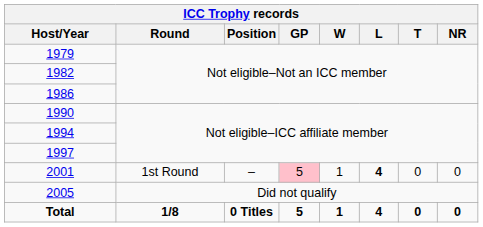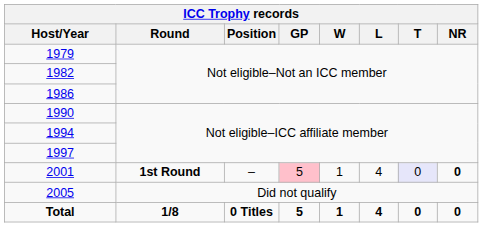(170, 172) normal -> (170, 172) bold
(379, 172) bold -> (379, 172) normal
(418, 172) no background -> (418, 172) lavender background
(457, 172) normal -> (457, 172) bold
